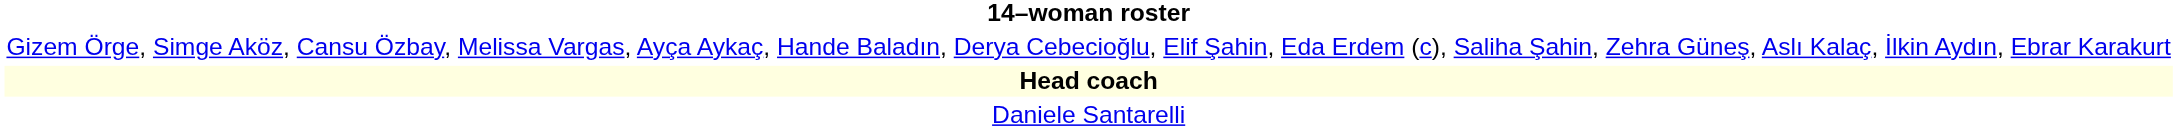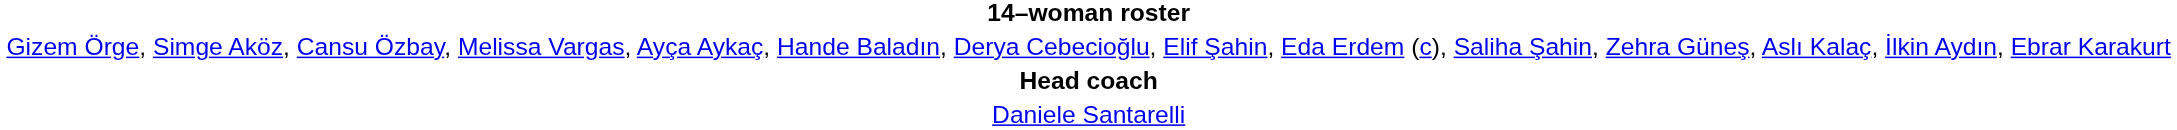(1089, 80) lightyellow background -> (1089, 80) no background
